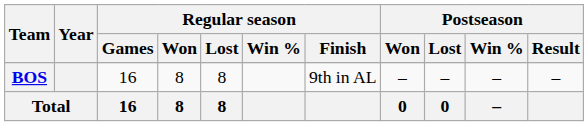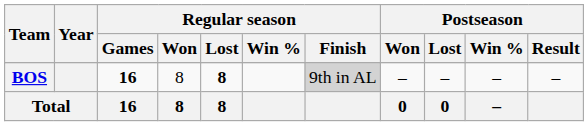(128, 77) normal -> (128, 77) bold
(222, 77) normal -> (222, 77) bold
(343, 77) no background -> (343, 77) lightgrey background
